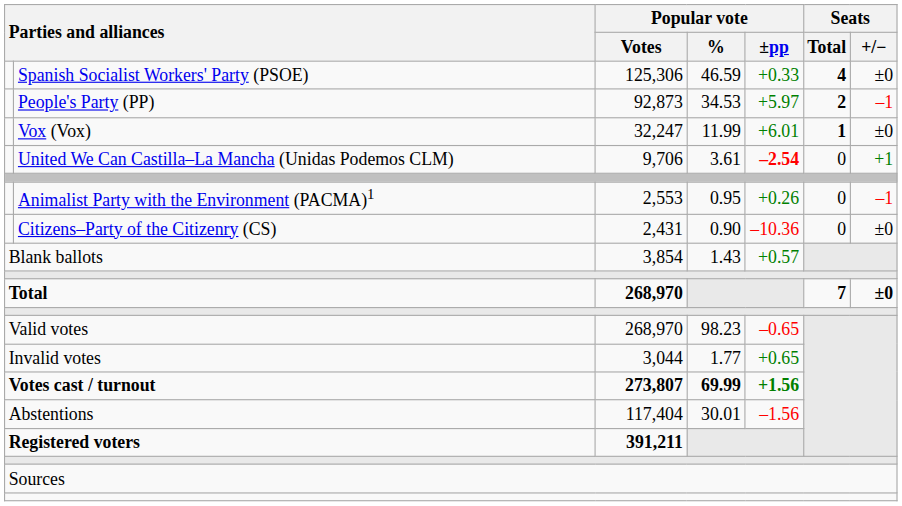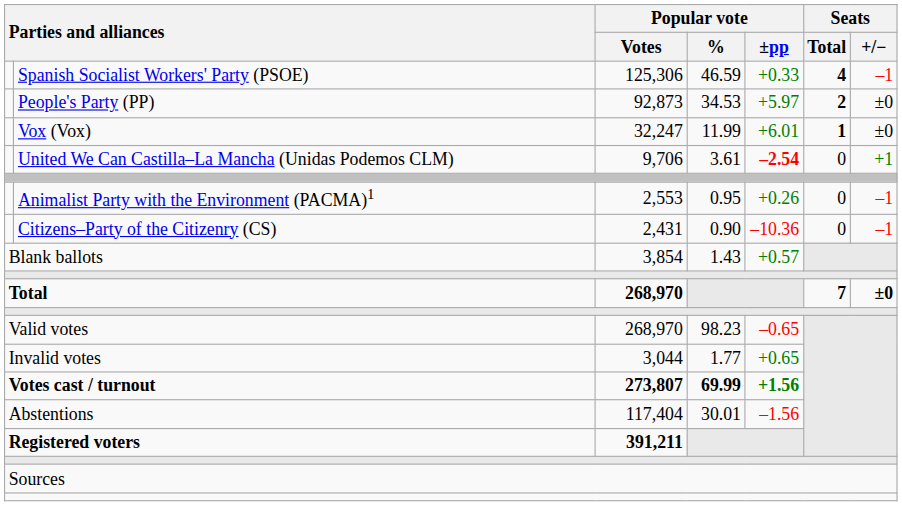(884, 74) ±0 -> (884, 74) –1
(884, 103) –1 -> (884, 103) ±0
(884, 228) ±0 -> (884, 228) –1
